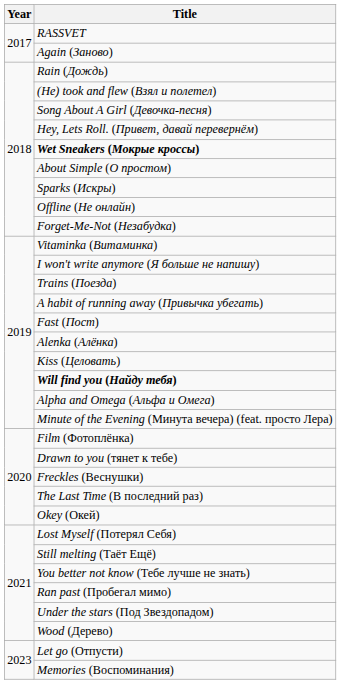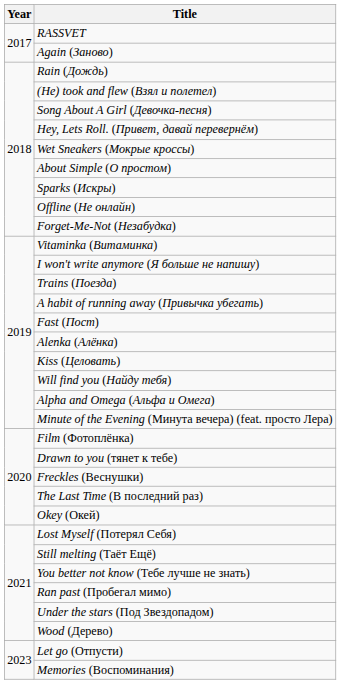(118, 149) bold -> (116, 149) normal
(107, 380) bold -> (104, 380) normal
